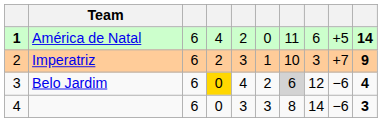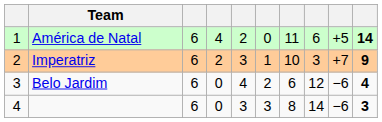(17, 38) bold -> (17, 38) normal
(219, 83) gold background -> (219, 83) no background
(292, 83) lightgrey background -> (292, 83) no background
